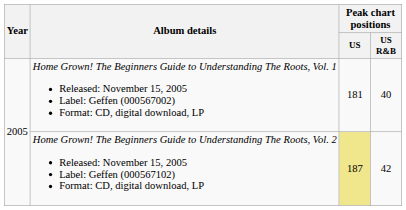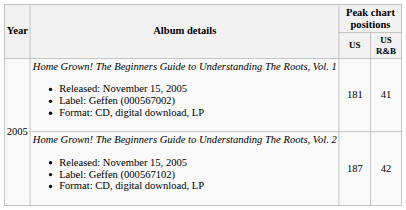(386, 95) 40 -> (386, 95) 41
(355, 168) khaki background -> (355, 168) no background
